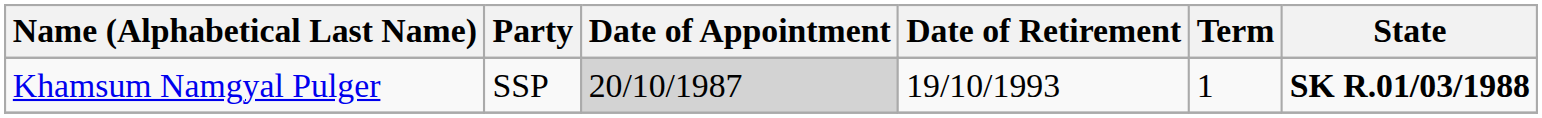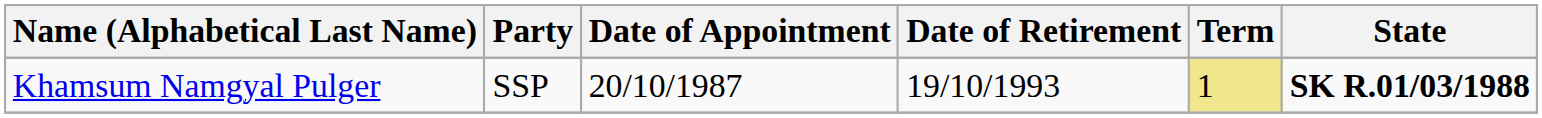(666, 84) lightgrey background -> (666, 84) no background
(1205, 84) no background -> (1205, 84) khaki background
